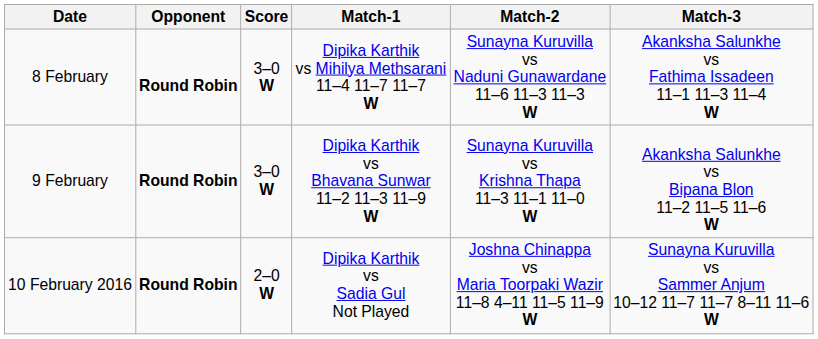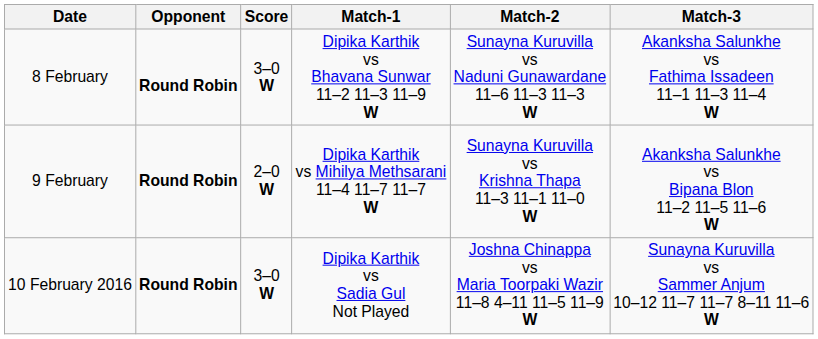(371, 77) Dipika Karthik vs Mihilya Methsarani 11–4 11–7 11–7 W -> (371, 77) Dipika Karthik vs Bhavana Sunwar 11–2 11–3 11–9 W
(267, 181) 3–0 W -> (267, 181) 2–0 W
(371, 181) Dipika Karthik vs Bhavana Sunwar 11–2 11–3 11–9 W -> (371, 181) Dipika Karthik vs Mihilya Methsarani 11–4 11–7 11–7 W
(267, 285) 2–0 W -> (267, 285) 3–0 W
